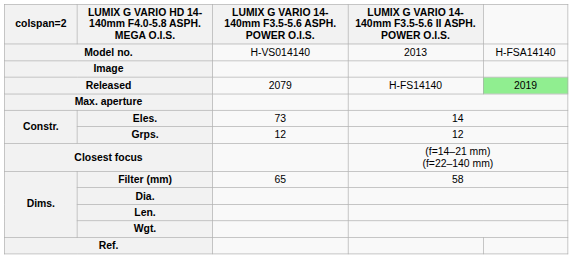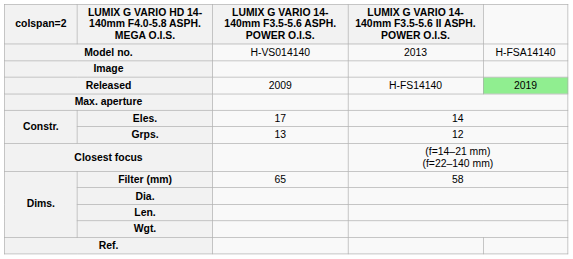(280, 85) 2079 -> (280, 85) 2009
(280, 118) 73 -> (280, 118) 17
(280, 135) 12 -> (280, 135) 13
